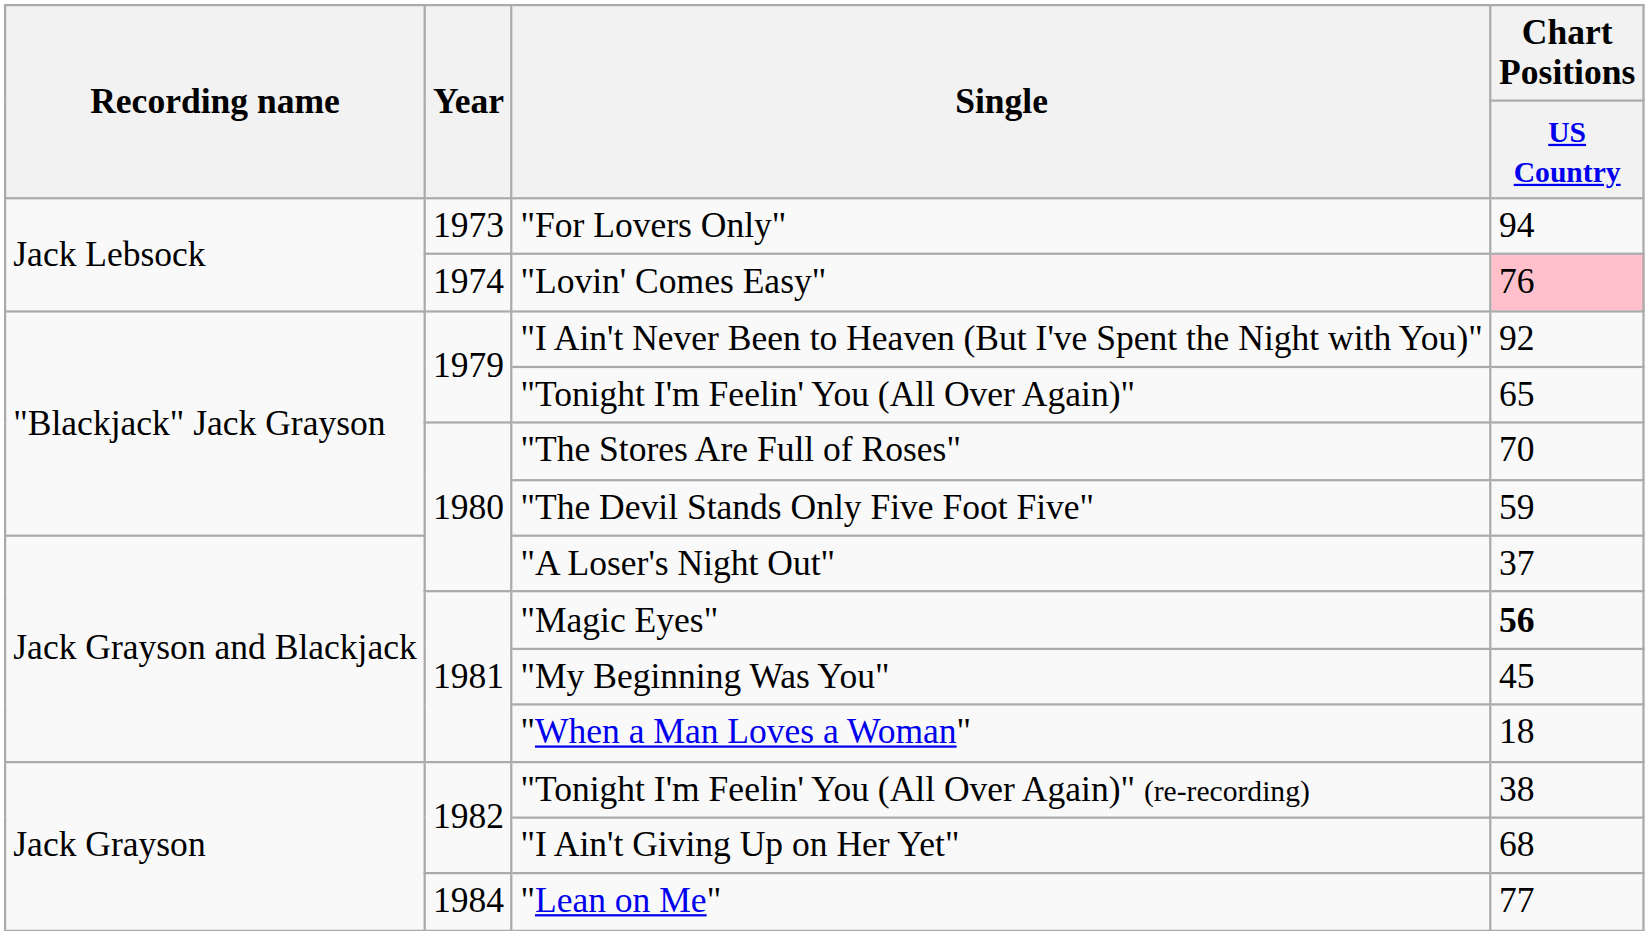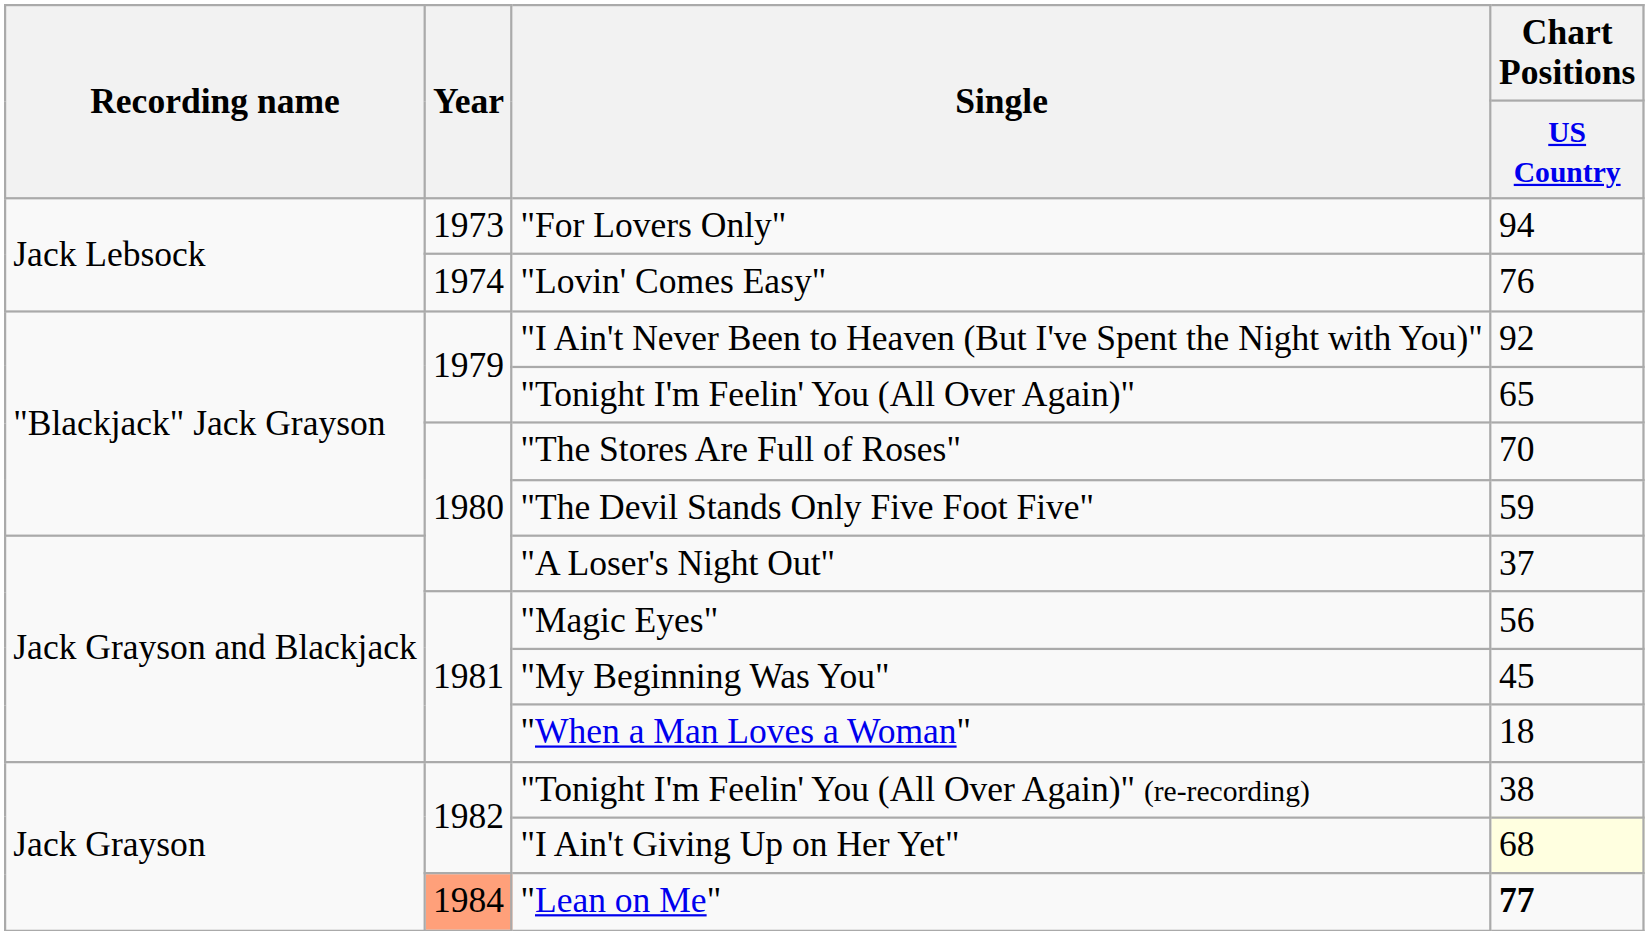(1517, 281) pink background -> (1517, 281) no background
(1517, 619) bold -> (1517, 619) normal
(1517, 844) no background -> (1517, 844) lightyellow background
(469, 901) no background -> (469, 901) lightsalmon background
(1517, 901) normal -> (1517, 901) bold
